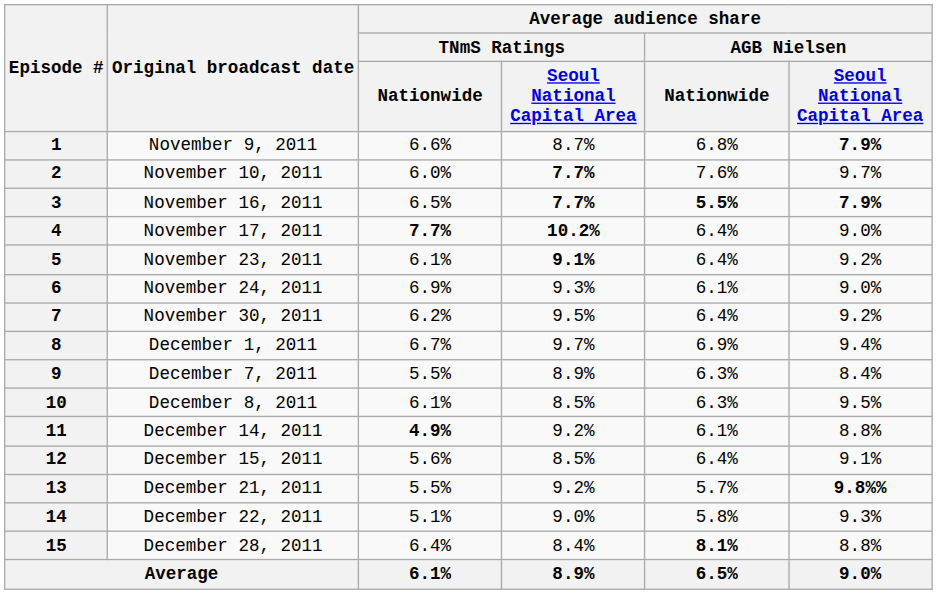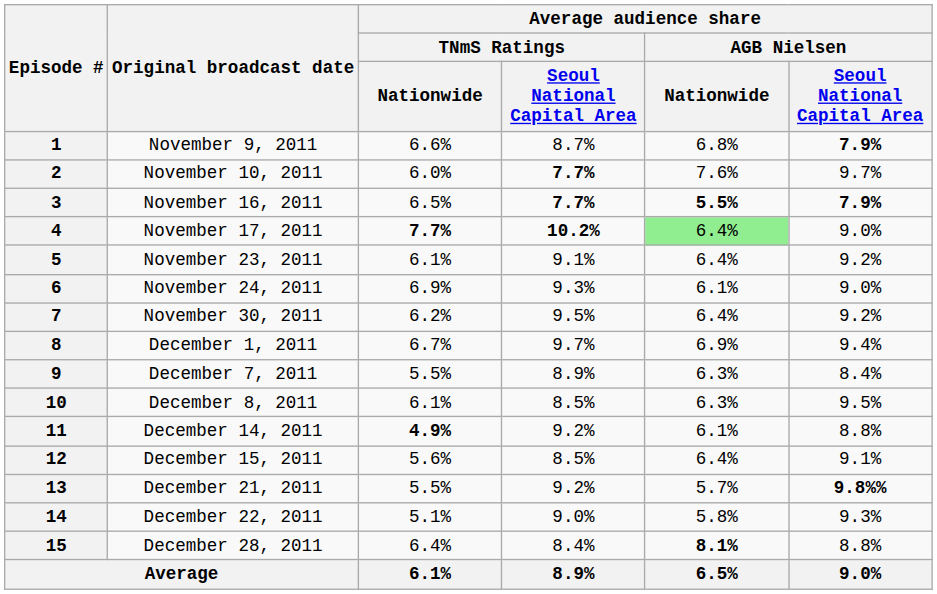(717, 231) no background -> (717, 231) lightgreen background
(573, 260) bold -> (573, 260) normal
